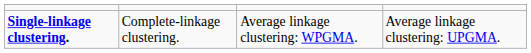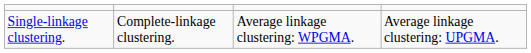(49, 29) bold -> (48, 29) normal
